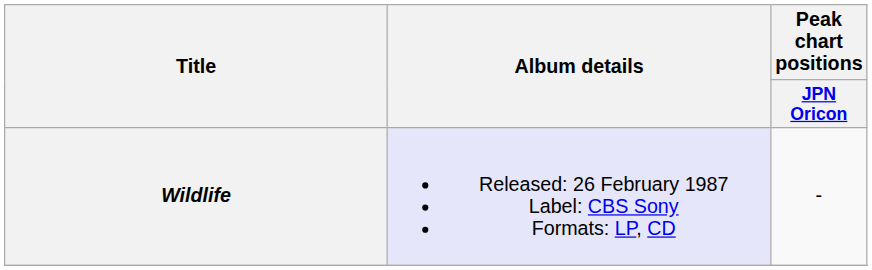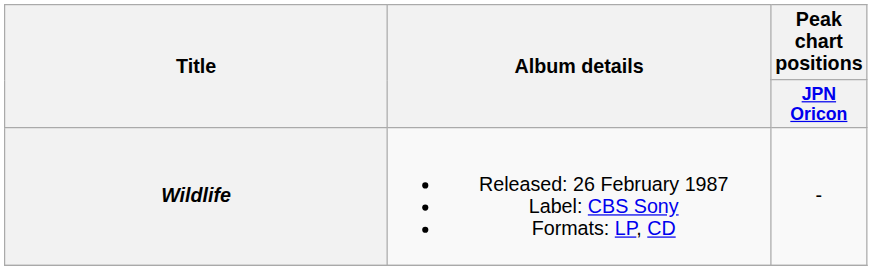(579, 207) lavender background -> (579, 207) no background
